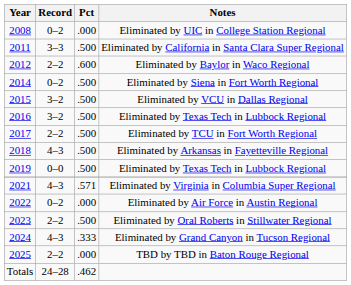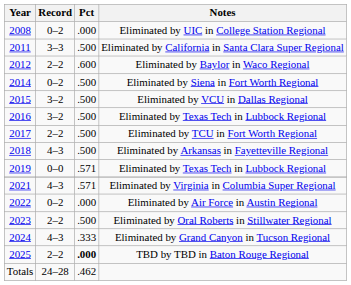(87, 168) .500 -> (87, 168) .571
(87, 254) normal -> (87, 254) bold
